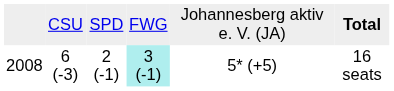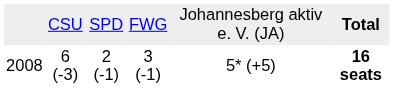(148, 65) paleturquoise background -> (148, 65) no background
(362, 65) normal -> (361, 65) bold
